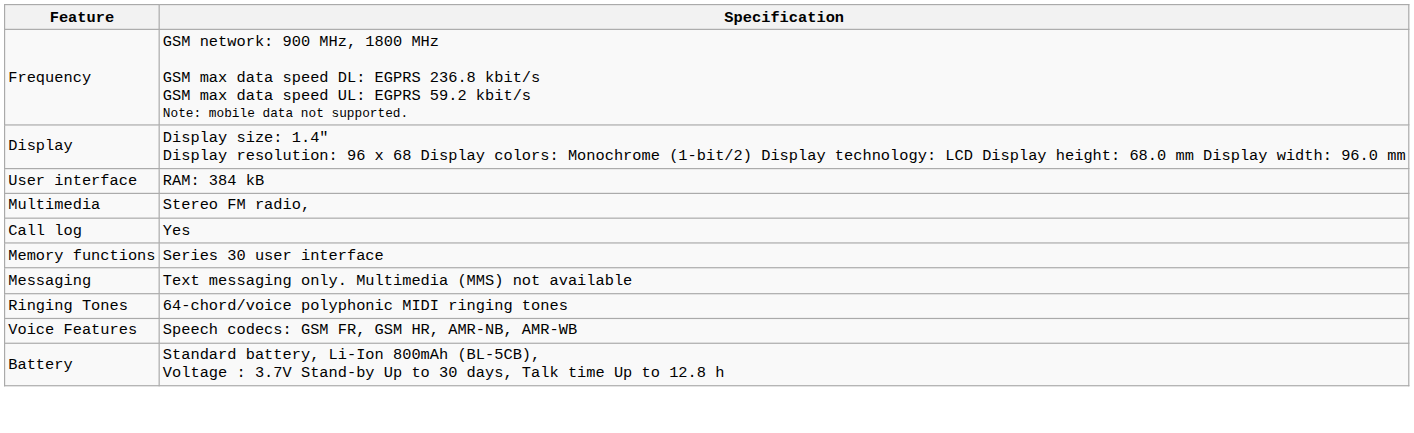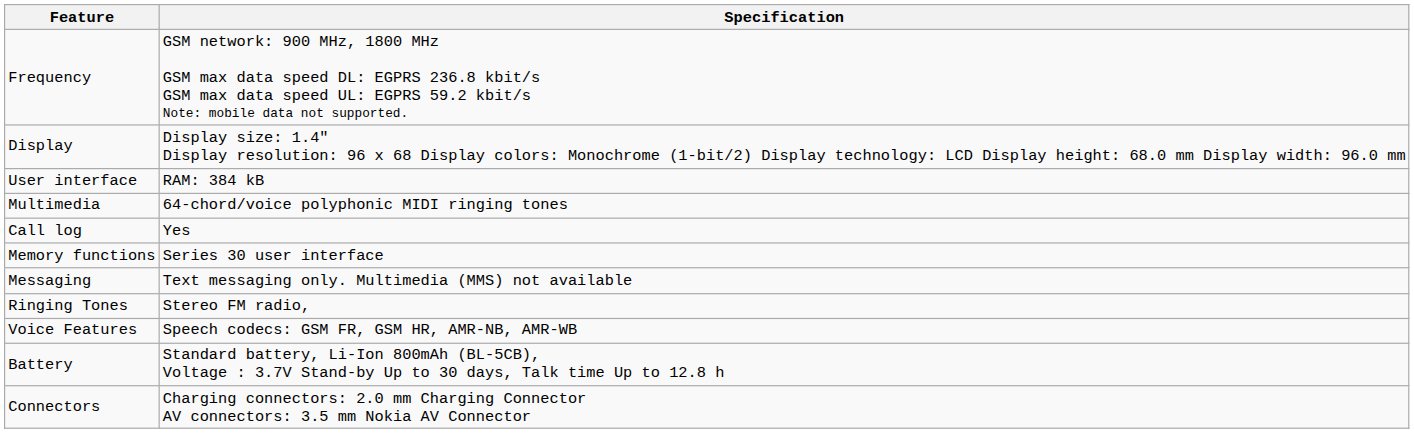(236, 206) Stereo FM radio, -> (365, 206) 64-chord/voice polyphonic MIDI ringing tones
(365, 306) 64-chord/voice polyphonic MIDI ringing tones -> (236, 306) Stereo FM radio,
+ row: (54, 407)
